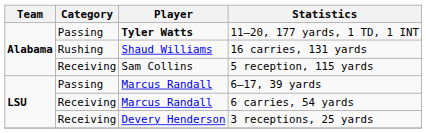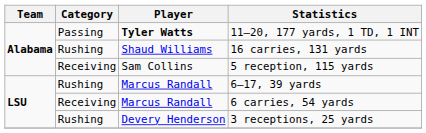(81, 84) Passing -> (81, 84) Rushing
(87, 120) Receiving -> (81, 120) Rushing
